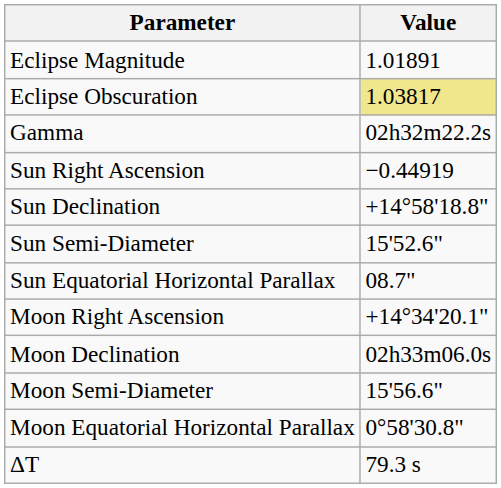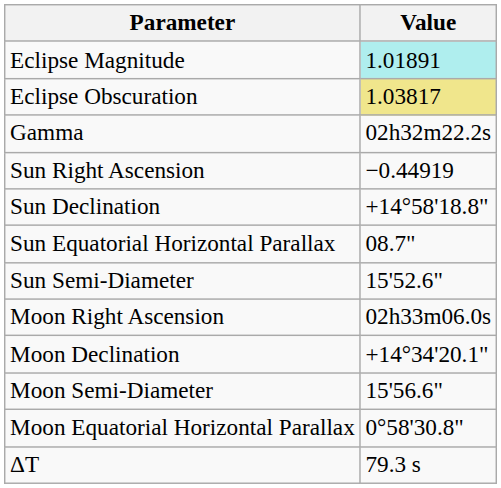(403, 59) no background -> (403, 59) paleturquoise background
rows swapped: (102, 243) <-> (173, 280)
(427, 317) +14°34'20.1" -> (428, 317) 02h33m06.0s
(428, 354) 02h33m06.0s -> (427, 354) +14°34'20.1"
